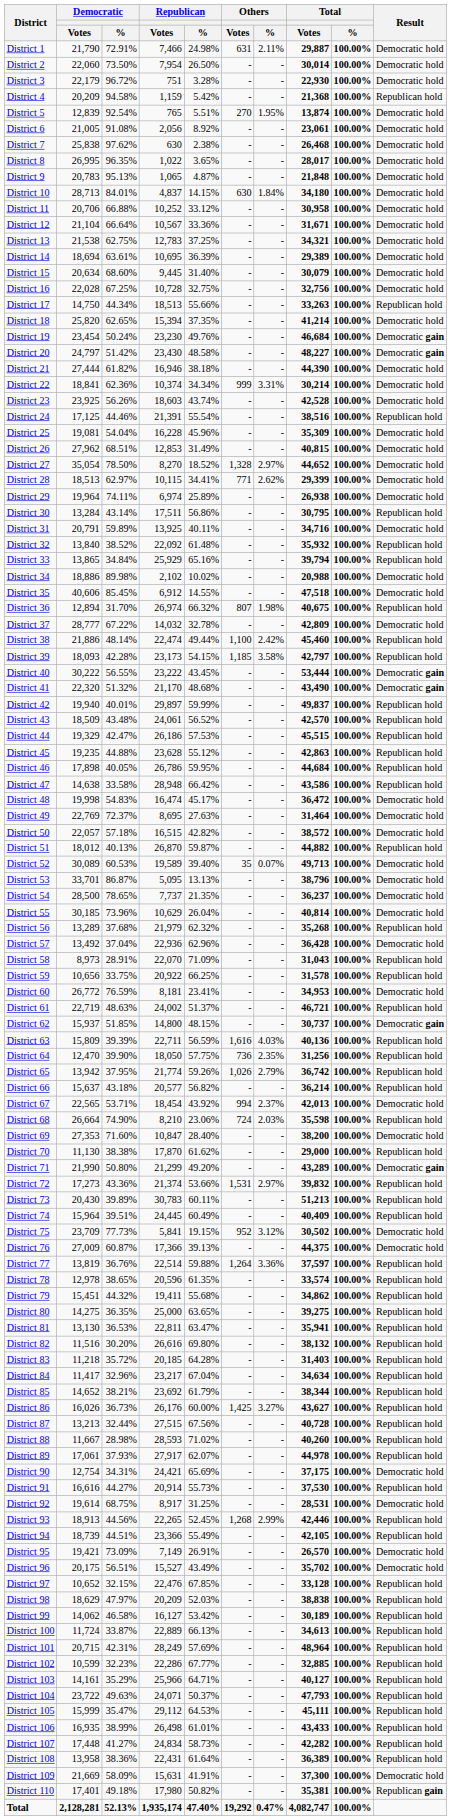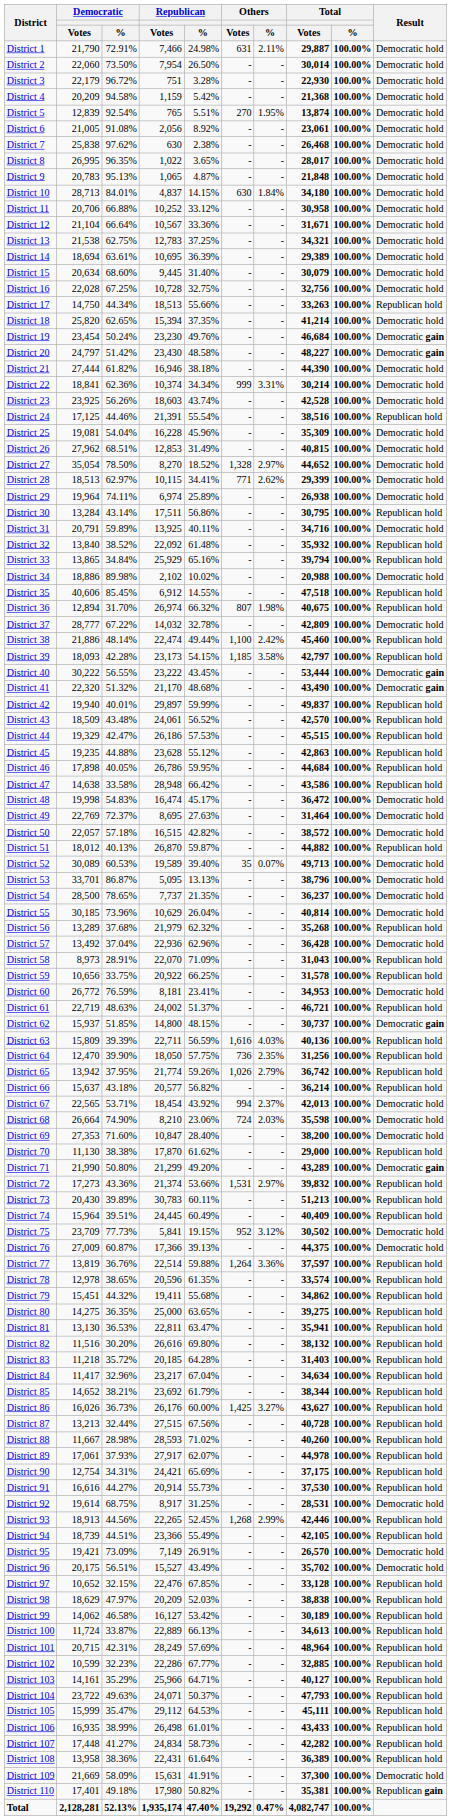(409, 97) Republican hold -> (410, 97) Democratic hold
(410, 592) Democratic hold -> (409, 592) Republican hold
(409, 1120) Republican hold -> (410, 1120) Democratic hold
(410, 1471) Democratic hold -> (409, 1471) Republican hold
